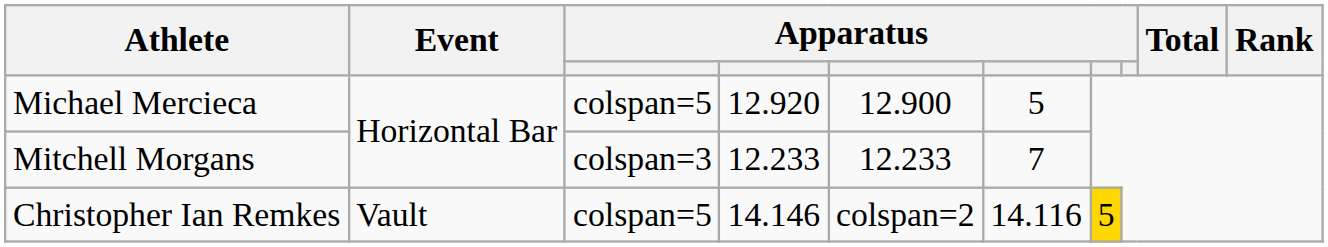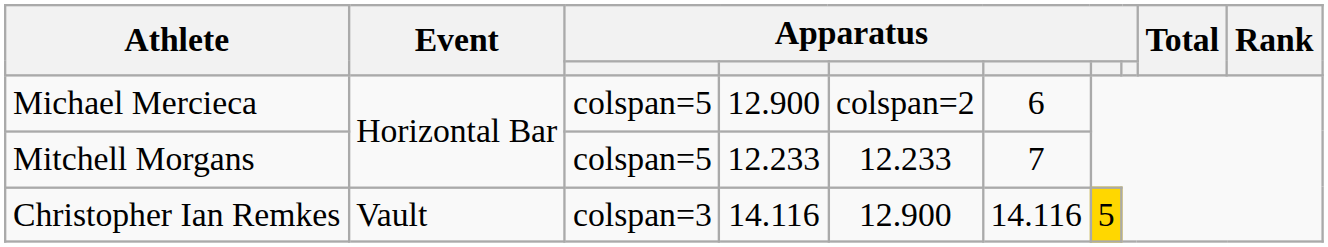(774, 103) 12.920 -> (774, 103) 12.900
(905, 103) 12.900 -> (905, 103) colspan=2
(1036, 103) 5 -> (1036, 103) 6
(642, 158) colspan=3 -> (642, 158) colspan=5
(642, 214) colspan=5 -> (642, 214) colspan=3
(774, 214) 14.146 -> (774, 214) 14.116
(905, 214) colspan=2 -> (905, 214) 12.900
